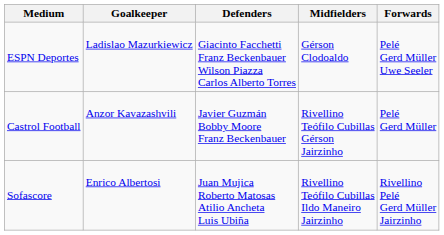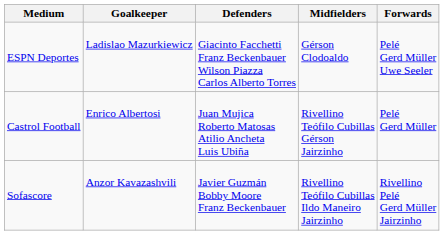(131, 113) Anzor Kavazashvili -> (123, 113) Enrico Albertosi
(242, 126) Javier Guzmán Bobby Moore Franz Beckenbauer -> (237, 132) Juan Mujica Roberto Matosas Atilio Ancheta Luis Ubiña
(123, 182) Enrico Albertosi -> (131, 182) Anzor Kavazashvili
(237, 201) Juan Mujica Roberto Matosas Atilio Ancheta Luis Ubiña -> (242, 195) Javier Guzmán Bobby Moore Franz Beckenbauer
